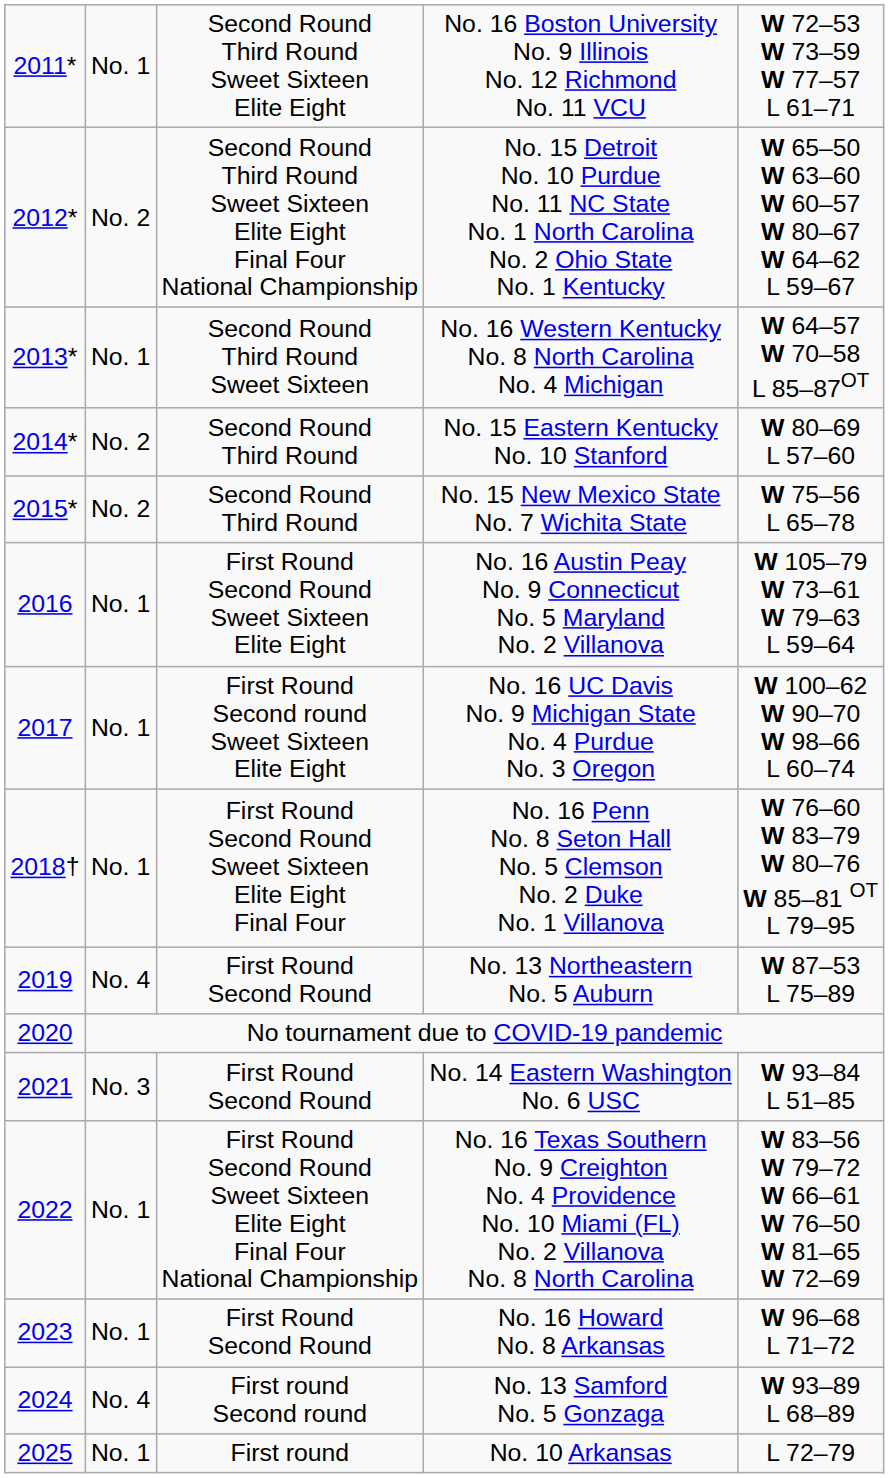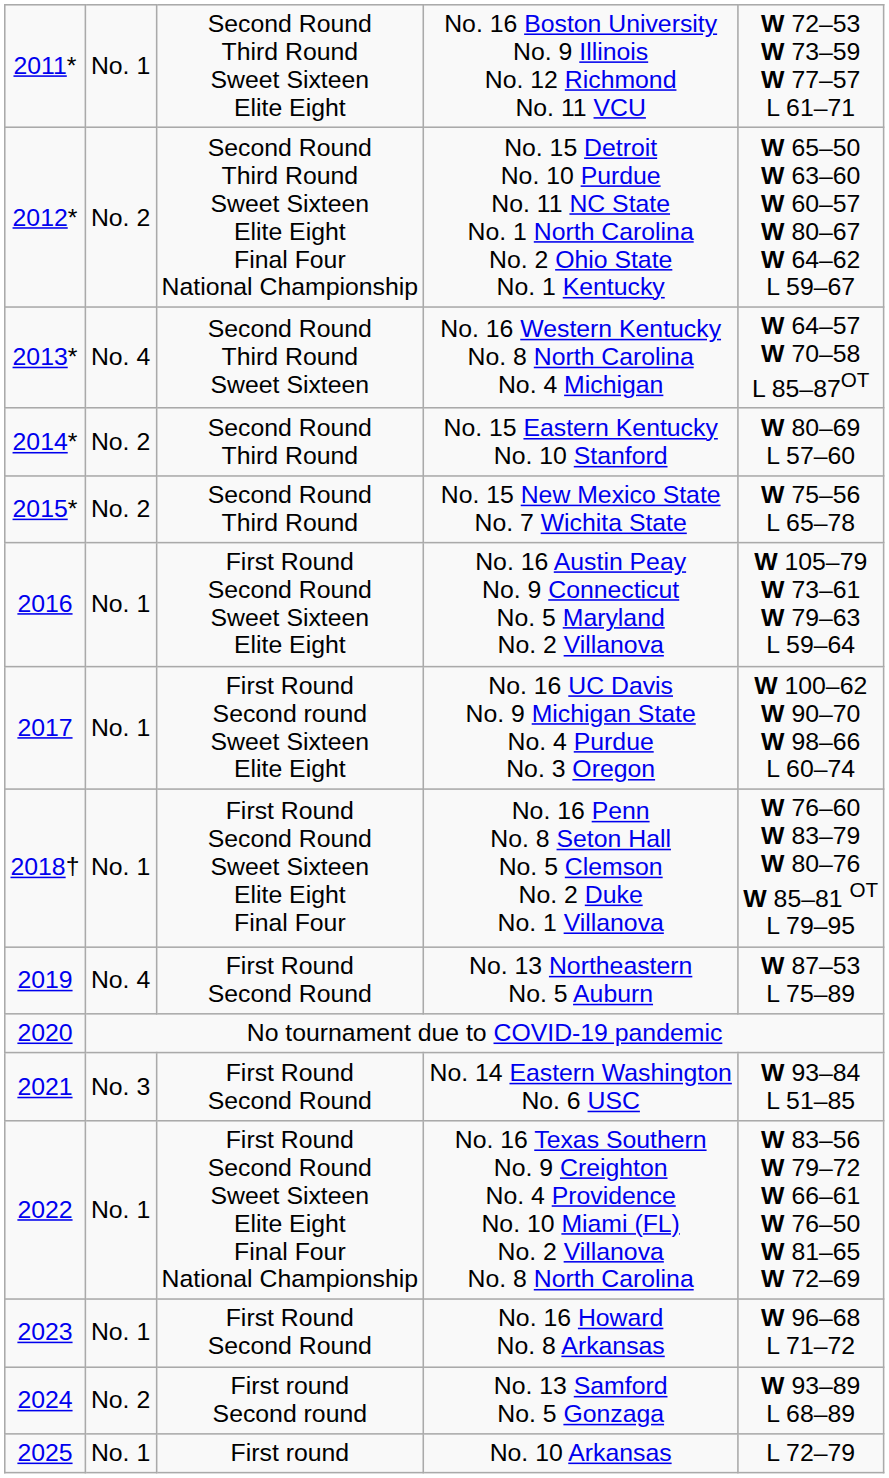(121, 357) No. 1 -> (121, 357) No. 4
(121, 1399) No. 4 -> (121, 1399) No. 2
